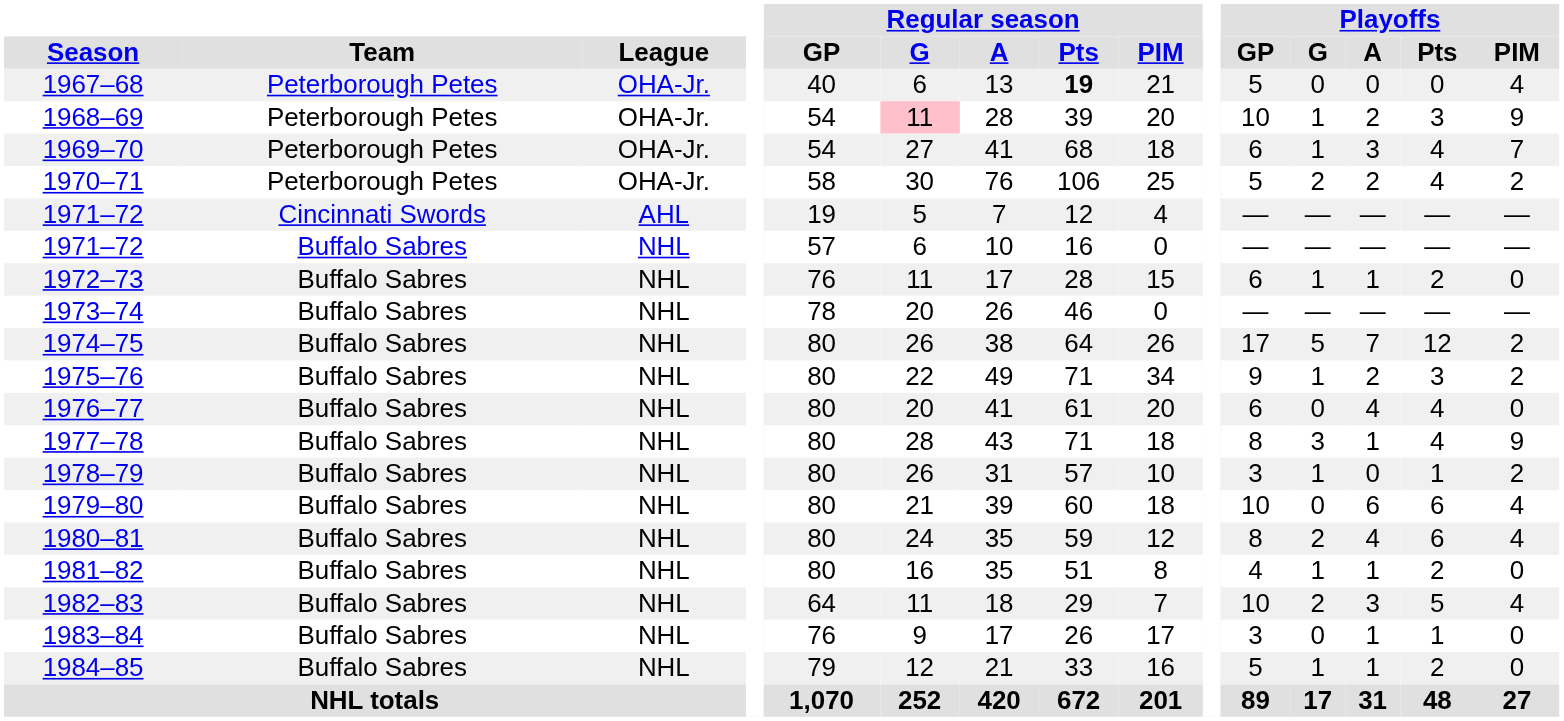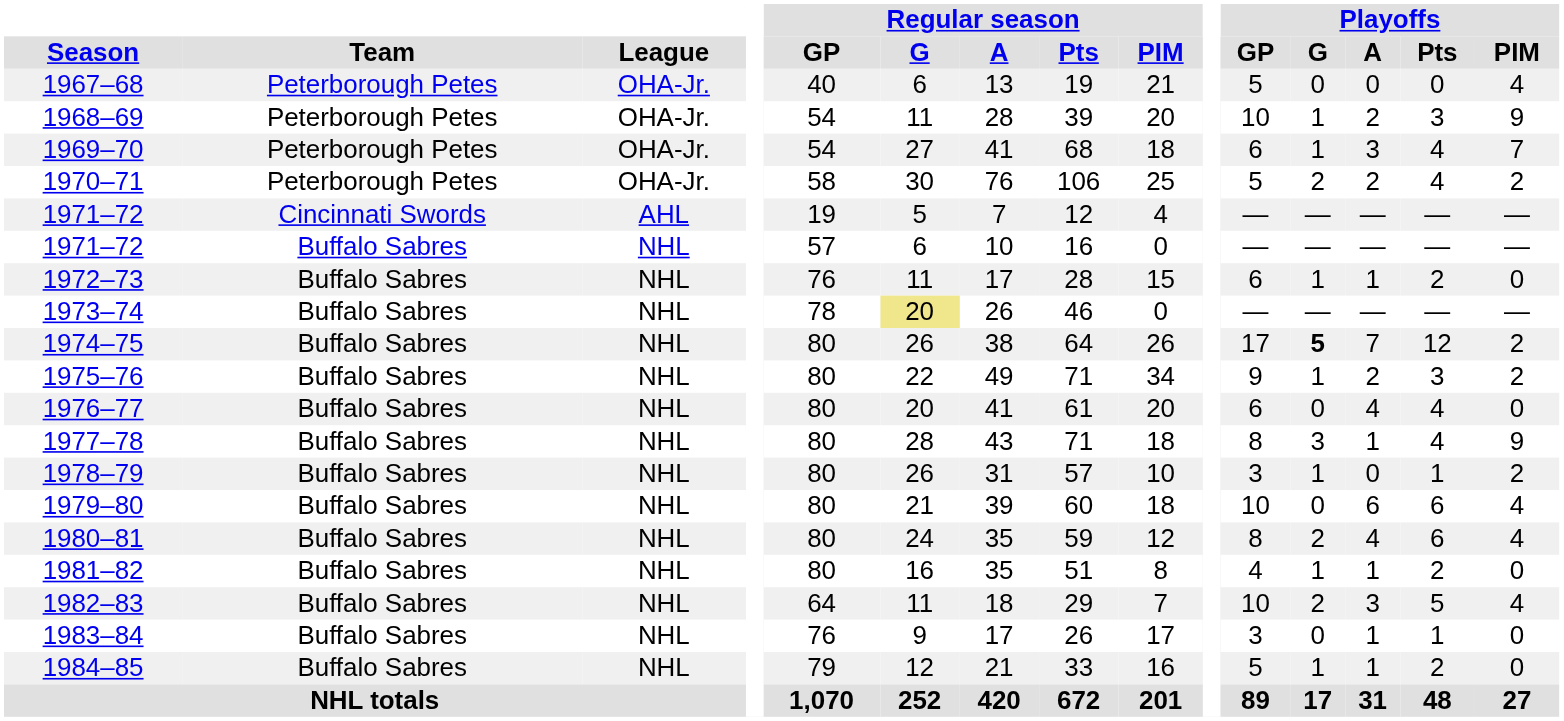(1079, 84) bold -> (1079, 84) normal
(920, 117) pink background -> (920, 117) no background
(920, 311) no background -> (920, 311) khaki background
(1318, 343) normal -> (1318, 343) bold
